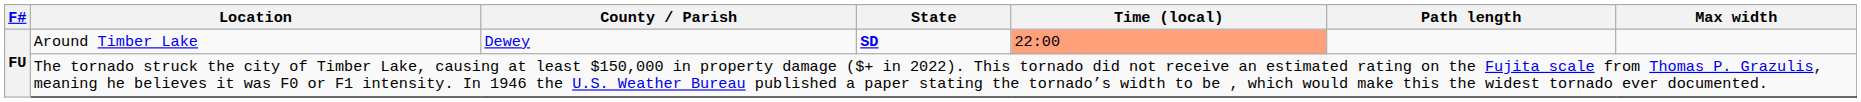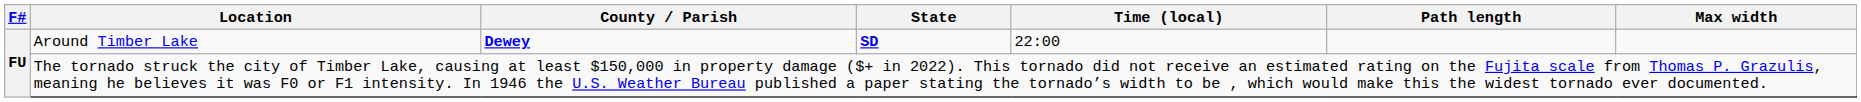(507, 42) normal -> (507, 42) bold
(1037, 42) lightsalmon background -> (1037, 42) no background
